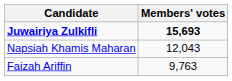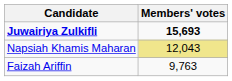(183, 48) no background -> (183, 48) khaki background
